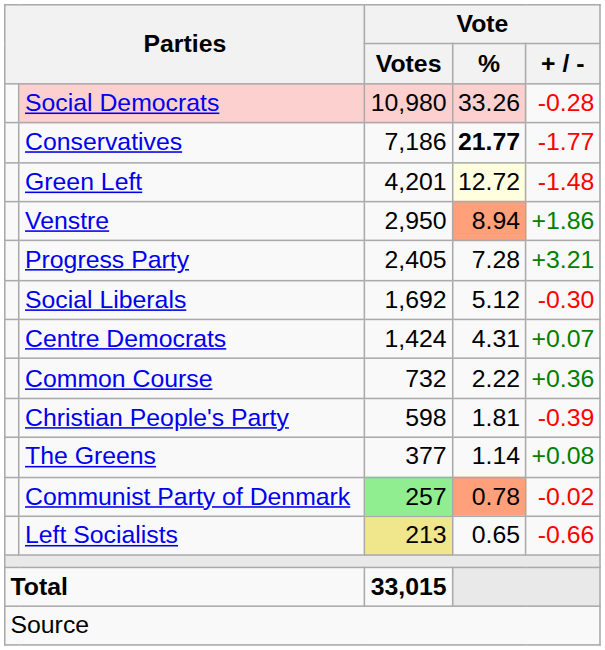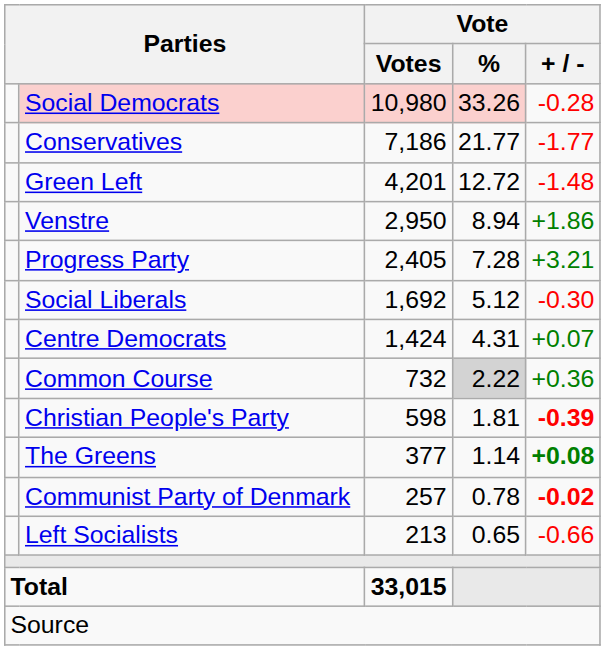(489, 142) bold -> (489, 142) normal
(489, 181) lightyellow background -> (489, 181) no background
(496, 220) lightsalmon background -> (496, 220) no background
(496, 378) no background -> (496, 378) lightgrey background
(566, 417) normal -> (566, 417) bold
(563, 456) normal -> (563, 456) bold
(426, 496) lightgreen background -> (426, 496) no background
(496, 496) lightsalmon background -> (496, 496) no background
(566, 496) normal -> (566, 496) bold
(426, 535) khaki background -> (426, 535) no background
